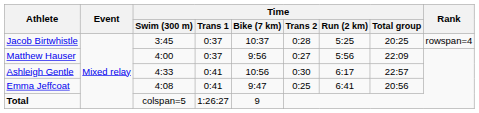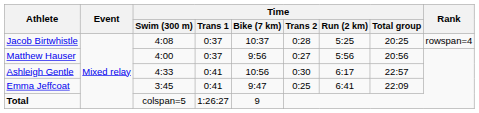(164, 41) 3:45 -> (164, 41) 4:08
(397, 56) 22:09 -> (397, 56) 20:56
(164, 86) 4:08 -> (164, 86) 3:45
(397, 86) 20:56 -> (397, 86) 22:09
